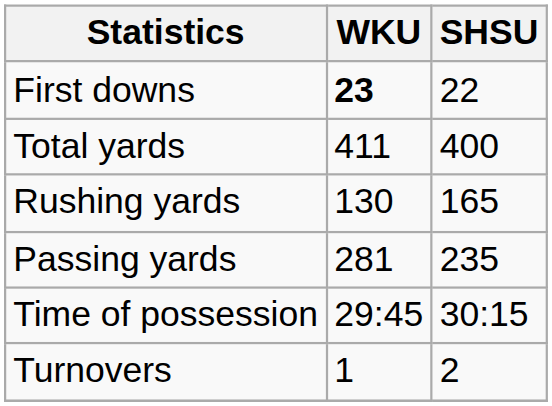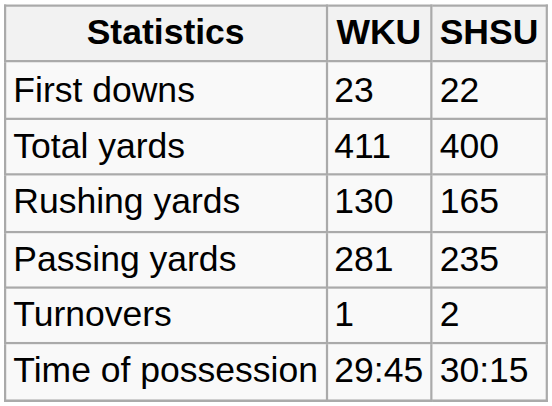(354, 89) bold -> (354, 89) normal
rows swapped: (93, 371) <-> (166, 314)
